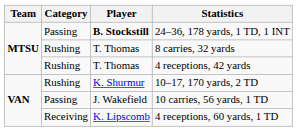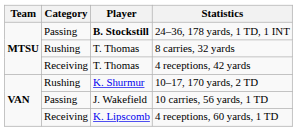(62, 65) Rushing -> (66, 65) Receiving
